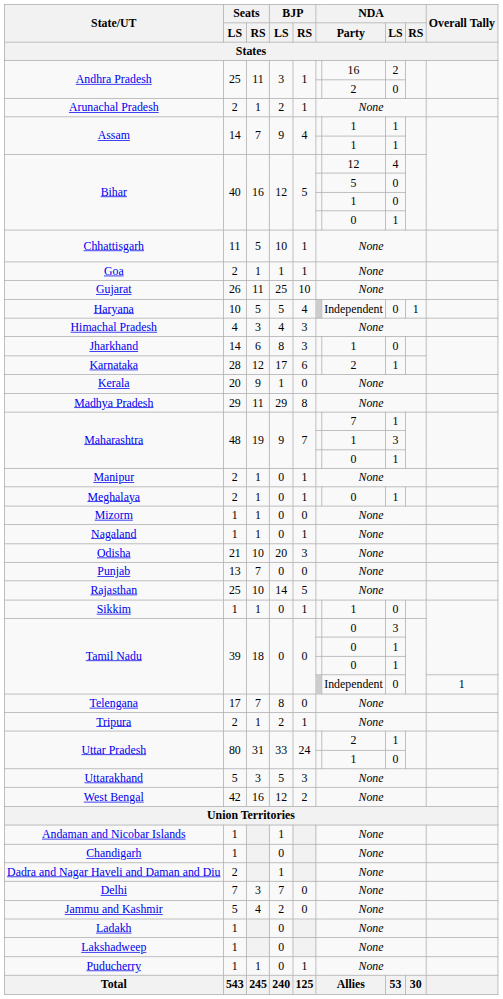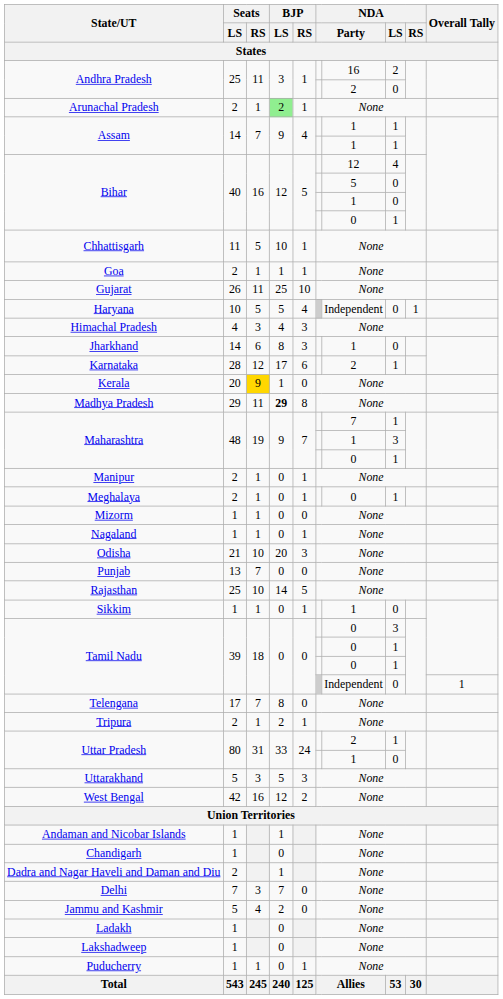(281, 107) no background -> (281, 107) lightgreen background
(258, 383) no background -> (258, 383) gold background
(281, 402) normal -> (281, 402) bold
